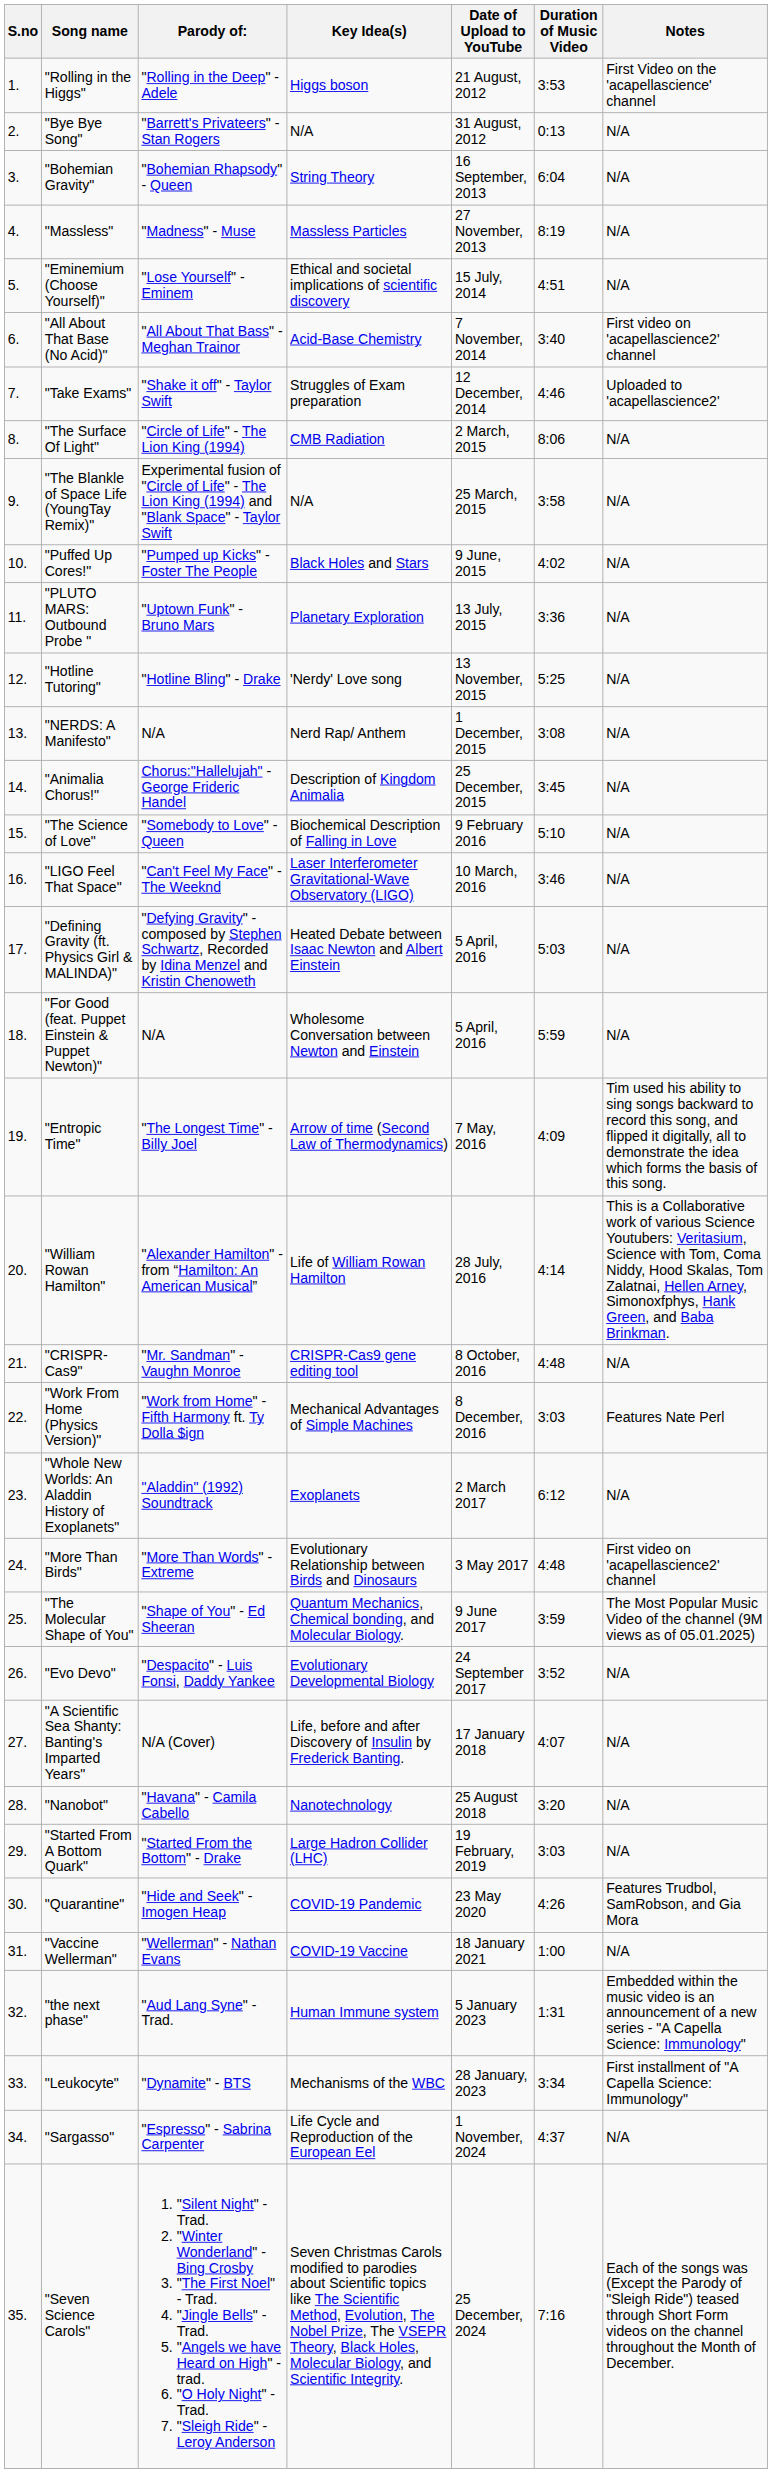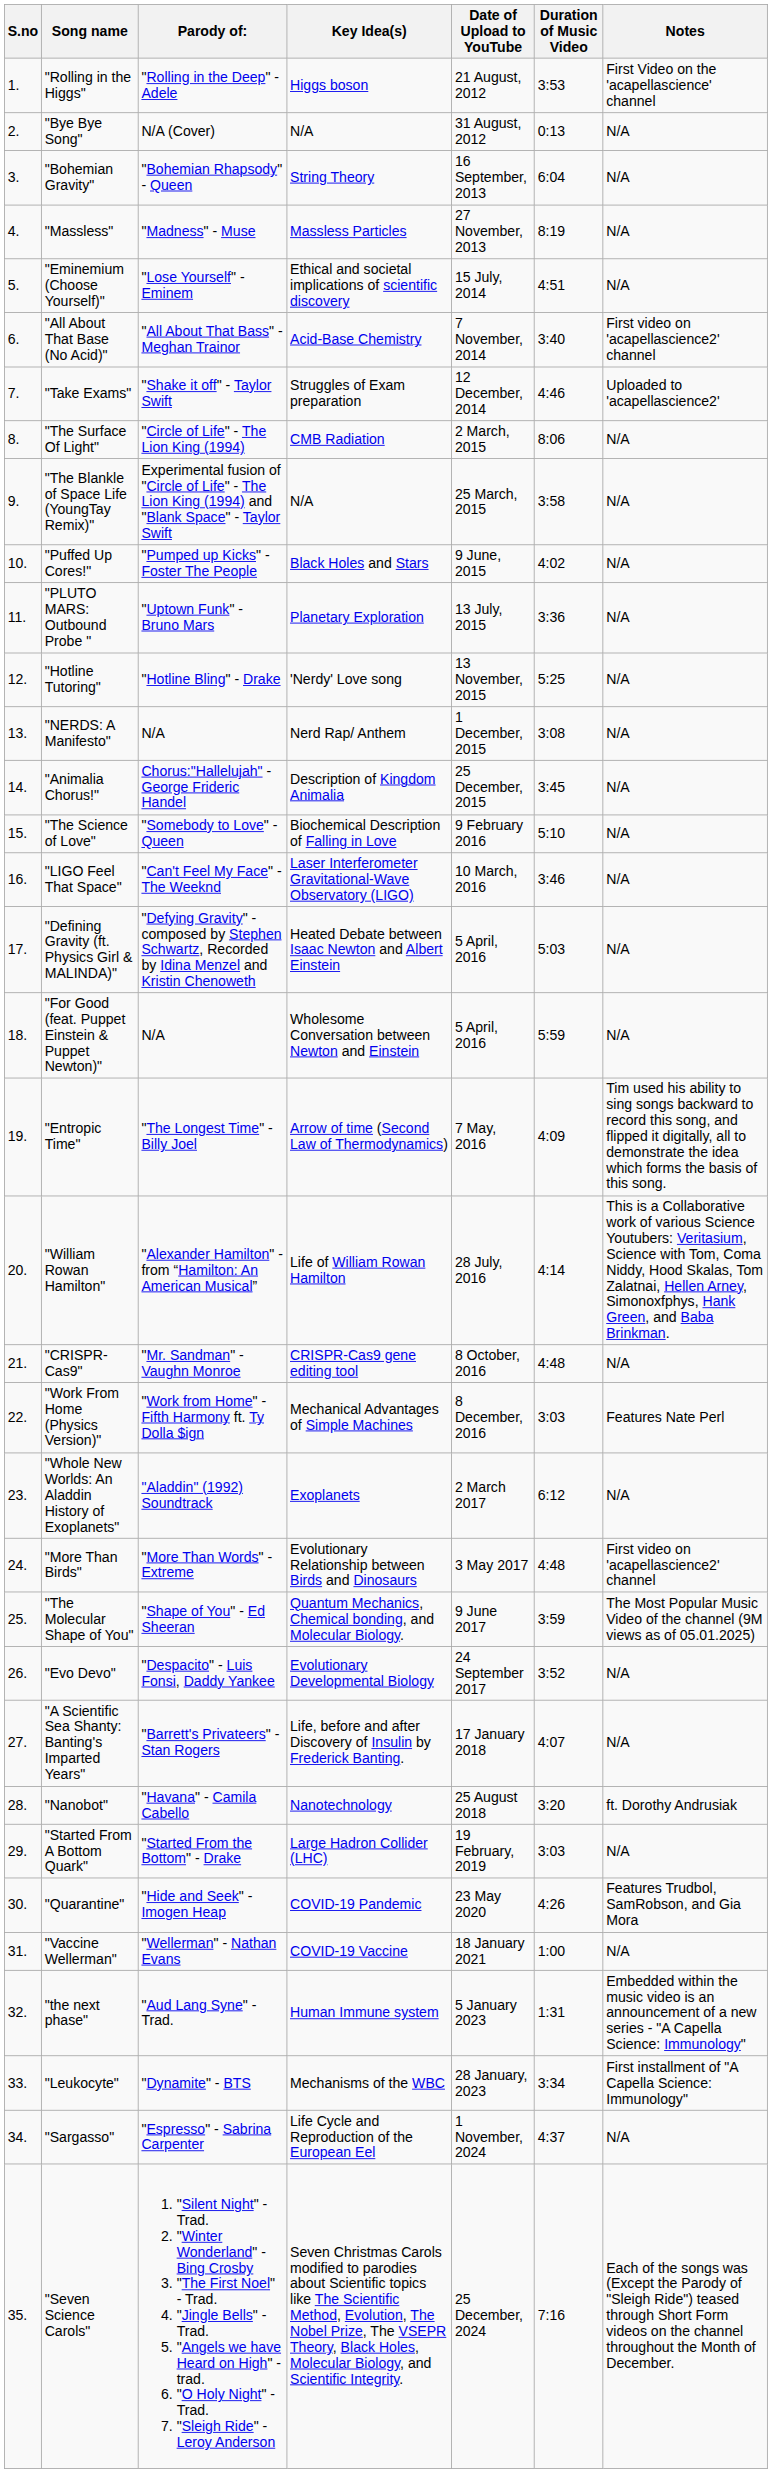(210, 131) "Barrett's Privateers" - Stan Rogers -> (178, 131) N/A (Cover)
(178, 1743) N/A (Cover) -> (210, 1743) "Barrett's Privateers" - Stan Rogers
(618, 1805) N/A -> (672, 1805) ft. Dorothy Andrusiak
